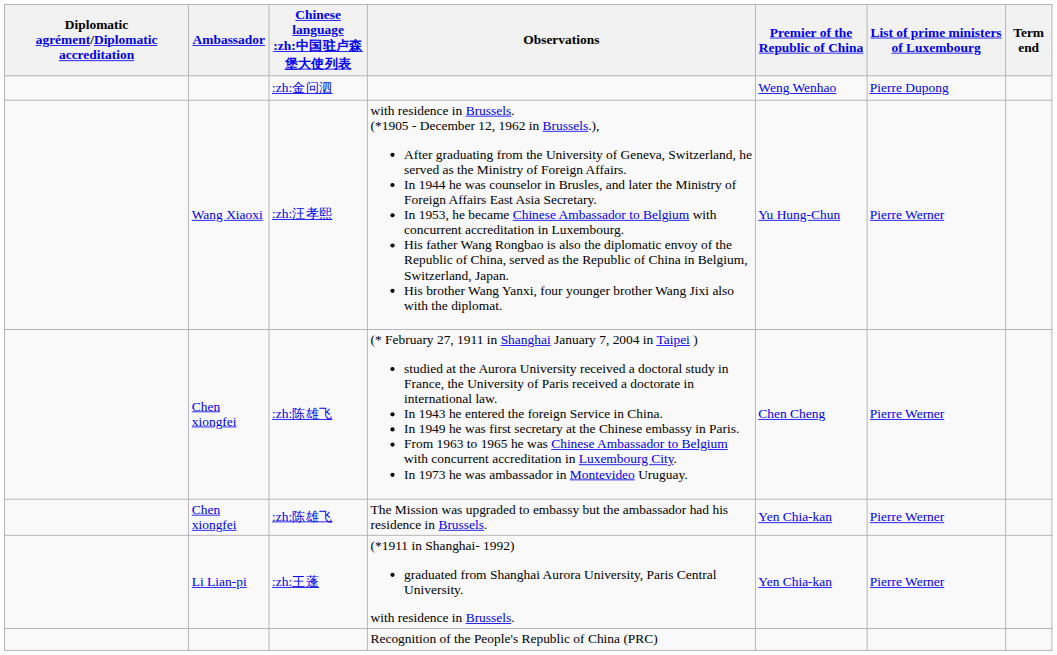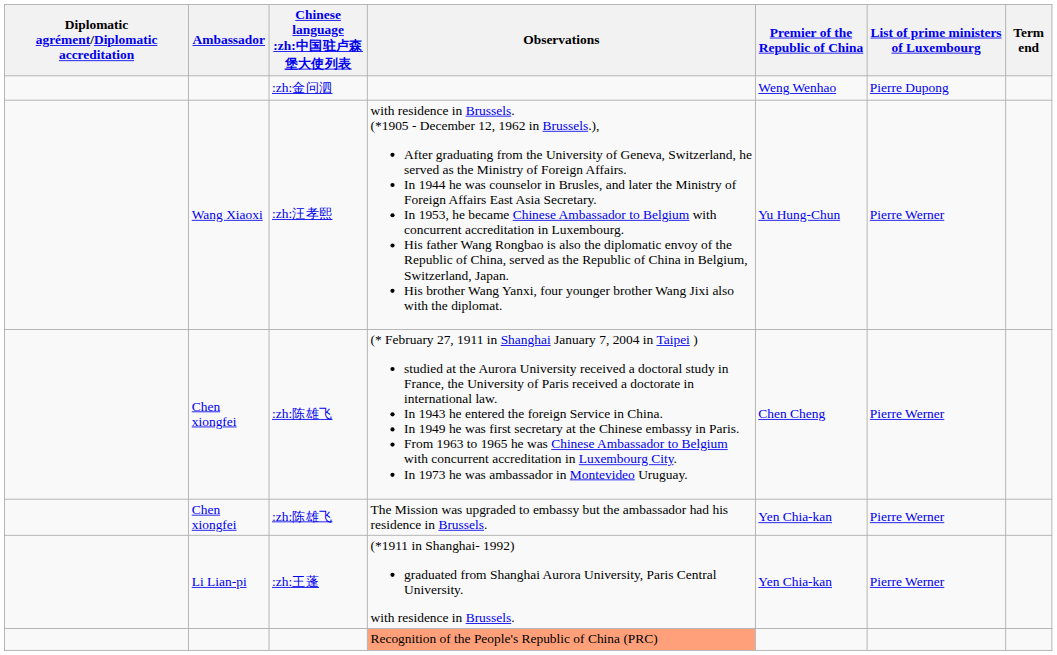(514, 639) no background -> (514, 639) lightsalmon background
